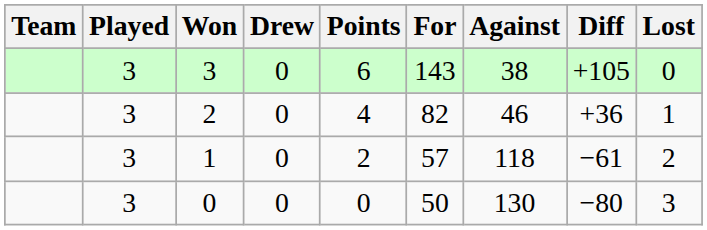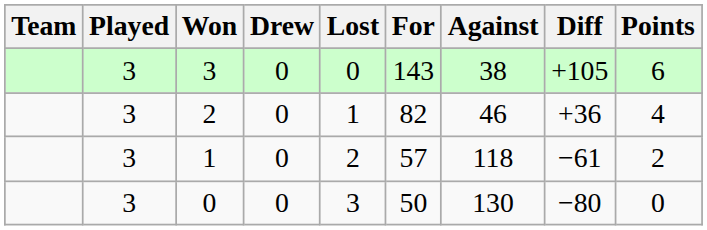columns swapped: (669, 26) <-> (364, 26)
